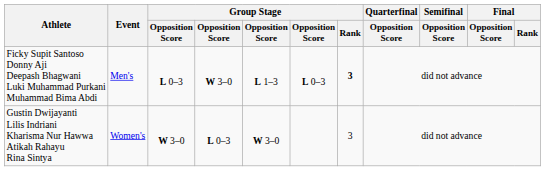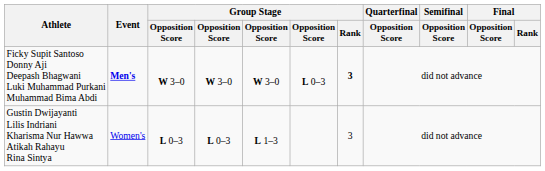(122, 76) normal -> (123, 76) bold
(171, 81) L 0–3 -> (171, 81) W 3–0
(266, 81) L 1–3 -> (266, 81) W 3–0
(171, 141) W 3–0 -> (171, 141) L 0–3
(266, 141) W 3–0 -> (266, 141) L 1–3
